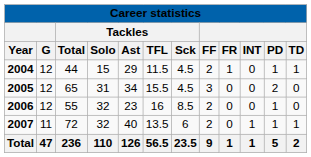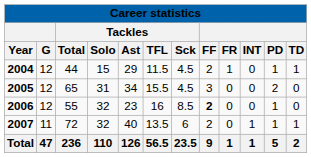(209, 106) normal -> (209, 106) bold
